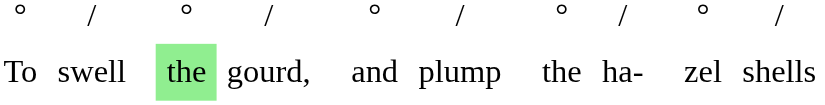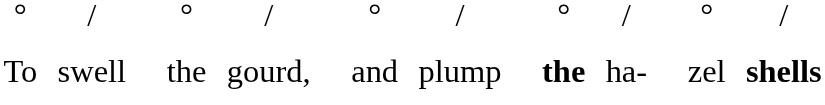(187, 71) lightgreen background -> (187, 71) no background
(562, 71) normal -> (564, 71) bold
(779, 71) normal -> (784, 71) bold
